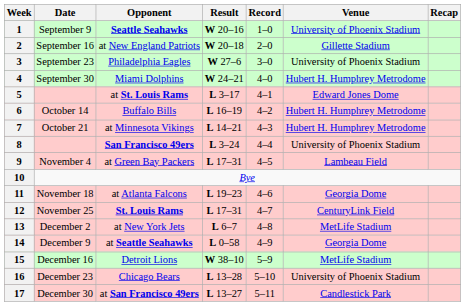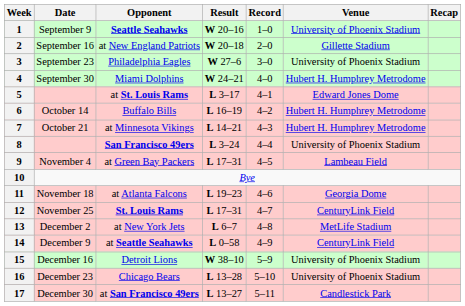(356, 243) Georgia Dome -> (356, 243) CenturyLink Field
(356, 260) MetLife Stadium -> (356, 260) University of Phoenix Stadium
